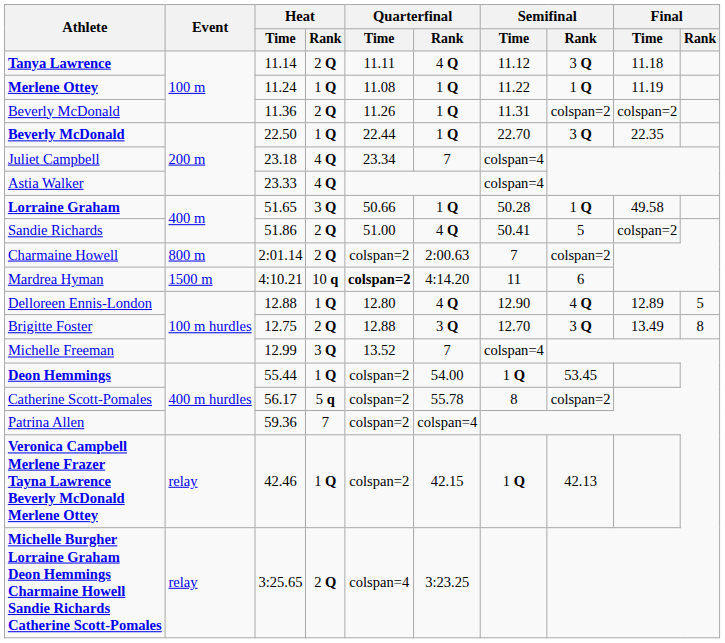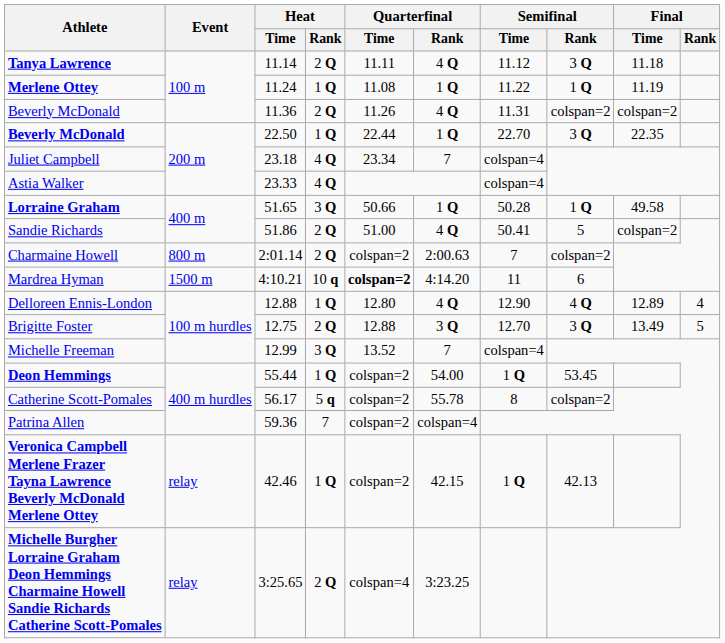(447, 111) 1 Q -> (447, 111) 4 Q
(700, 303) 5 -> (700, 303) 4
(700, 327) 8 -> (700, 327) 5
